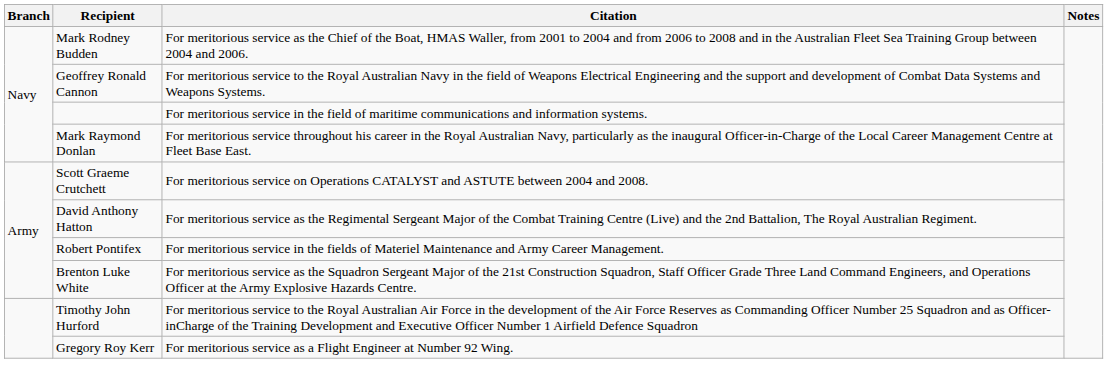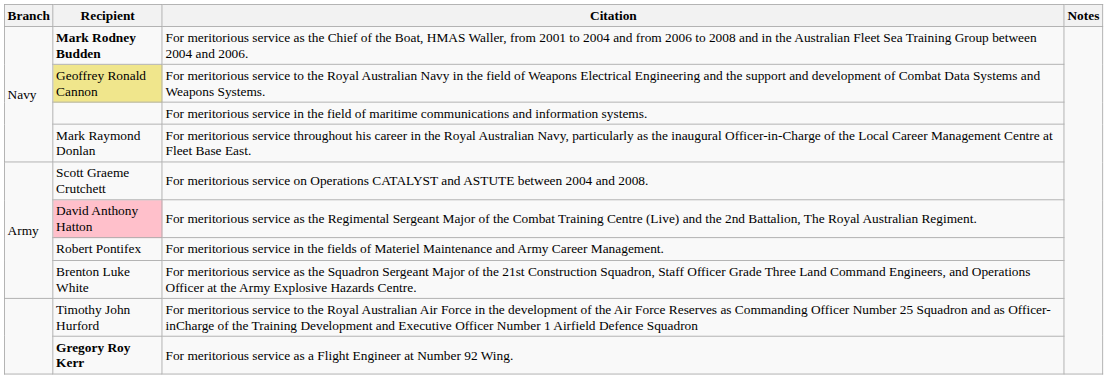(93, 45) normal -> (96, 45) bold
(101, 83) no background -> (101, 83) khaki background
(97, 219) no background -> (97, 219) pink background
(105, 347) normal -> (93, 355) bold
